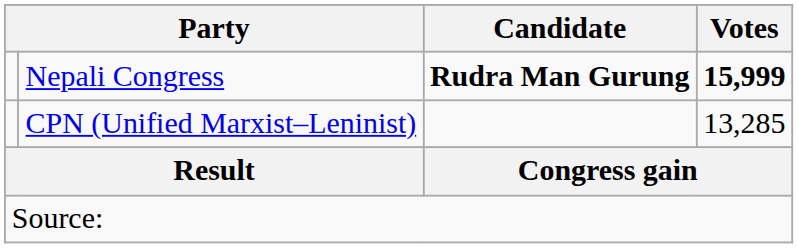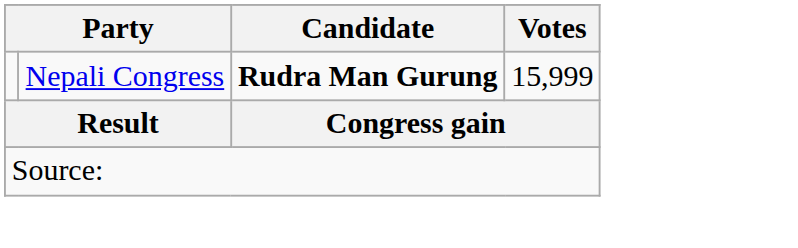(744, 75) bold -> (552, 75) normal
- row: (221, 123)
